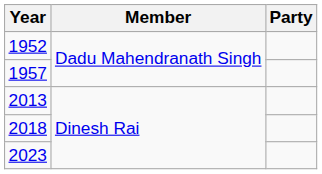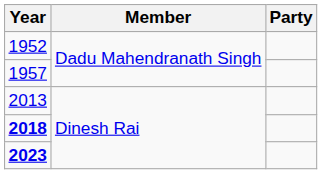(28, 127) normal -> (28, 127) bold
(28, 155) normal -> (28, 155) bold
